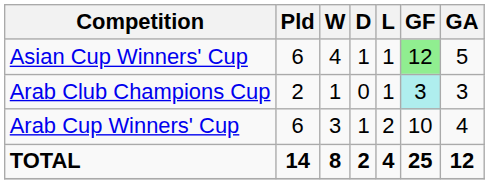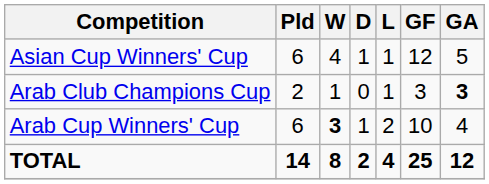(420, 56) lightgreen background -> (420, 56) no background
(420, 91) paleturquoise background -> (420, 91) no background
(462, 91) normal -> (462, 91) bold
(335, 126) normal -> (335, 126) bold
